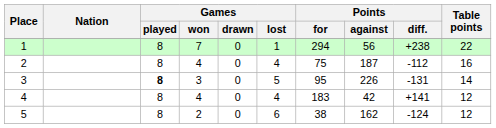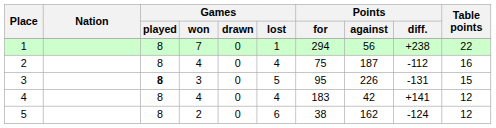(466, 81) 14 -> (466, 81) 15
